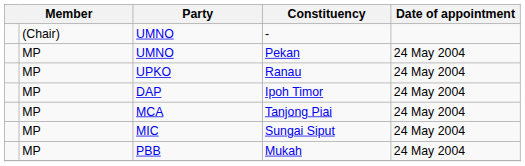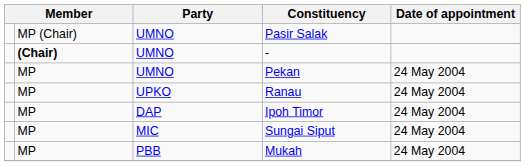+ row: (296, 33)
(41, 33) normal -> (37, 53) bold
- row: (299, 111)
